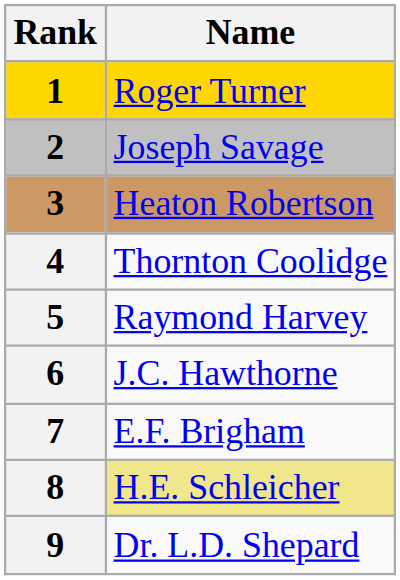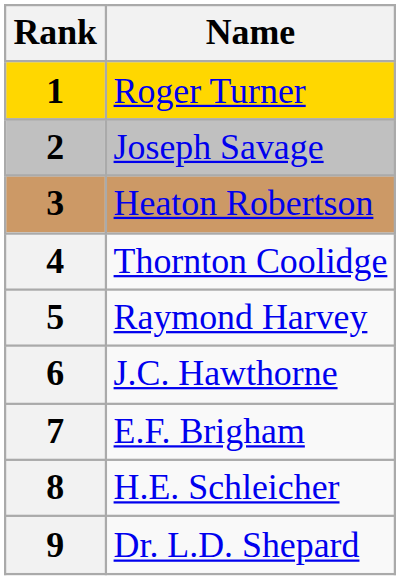(227, 487) khaki background -> (227, 487) no background
